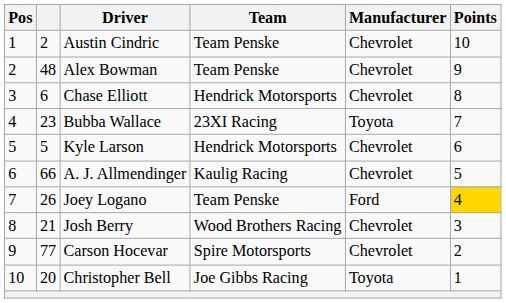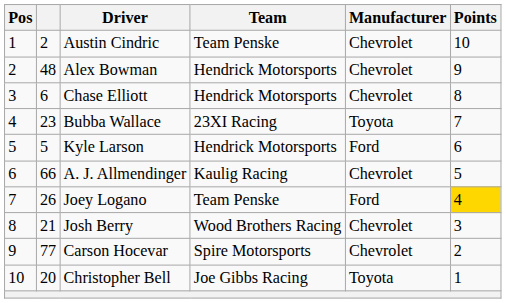(237, 69) Team Penske -> (265, 69) Hendrick Motorsports
(381, 147) Chevrolet -> (364, 147) Ford
